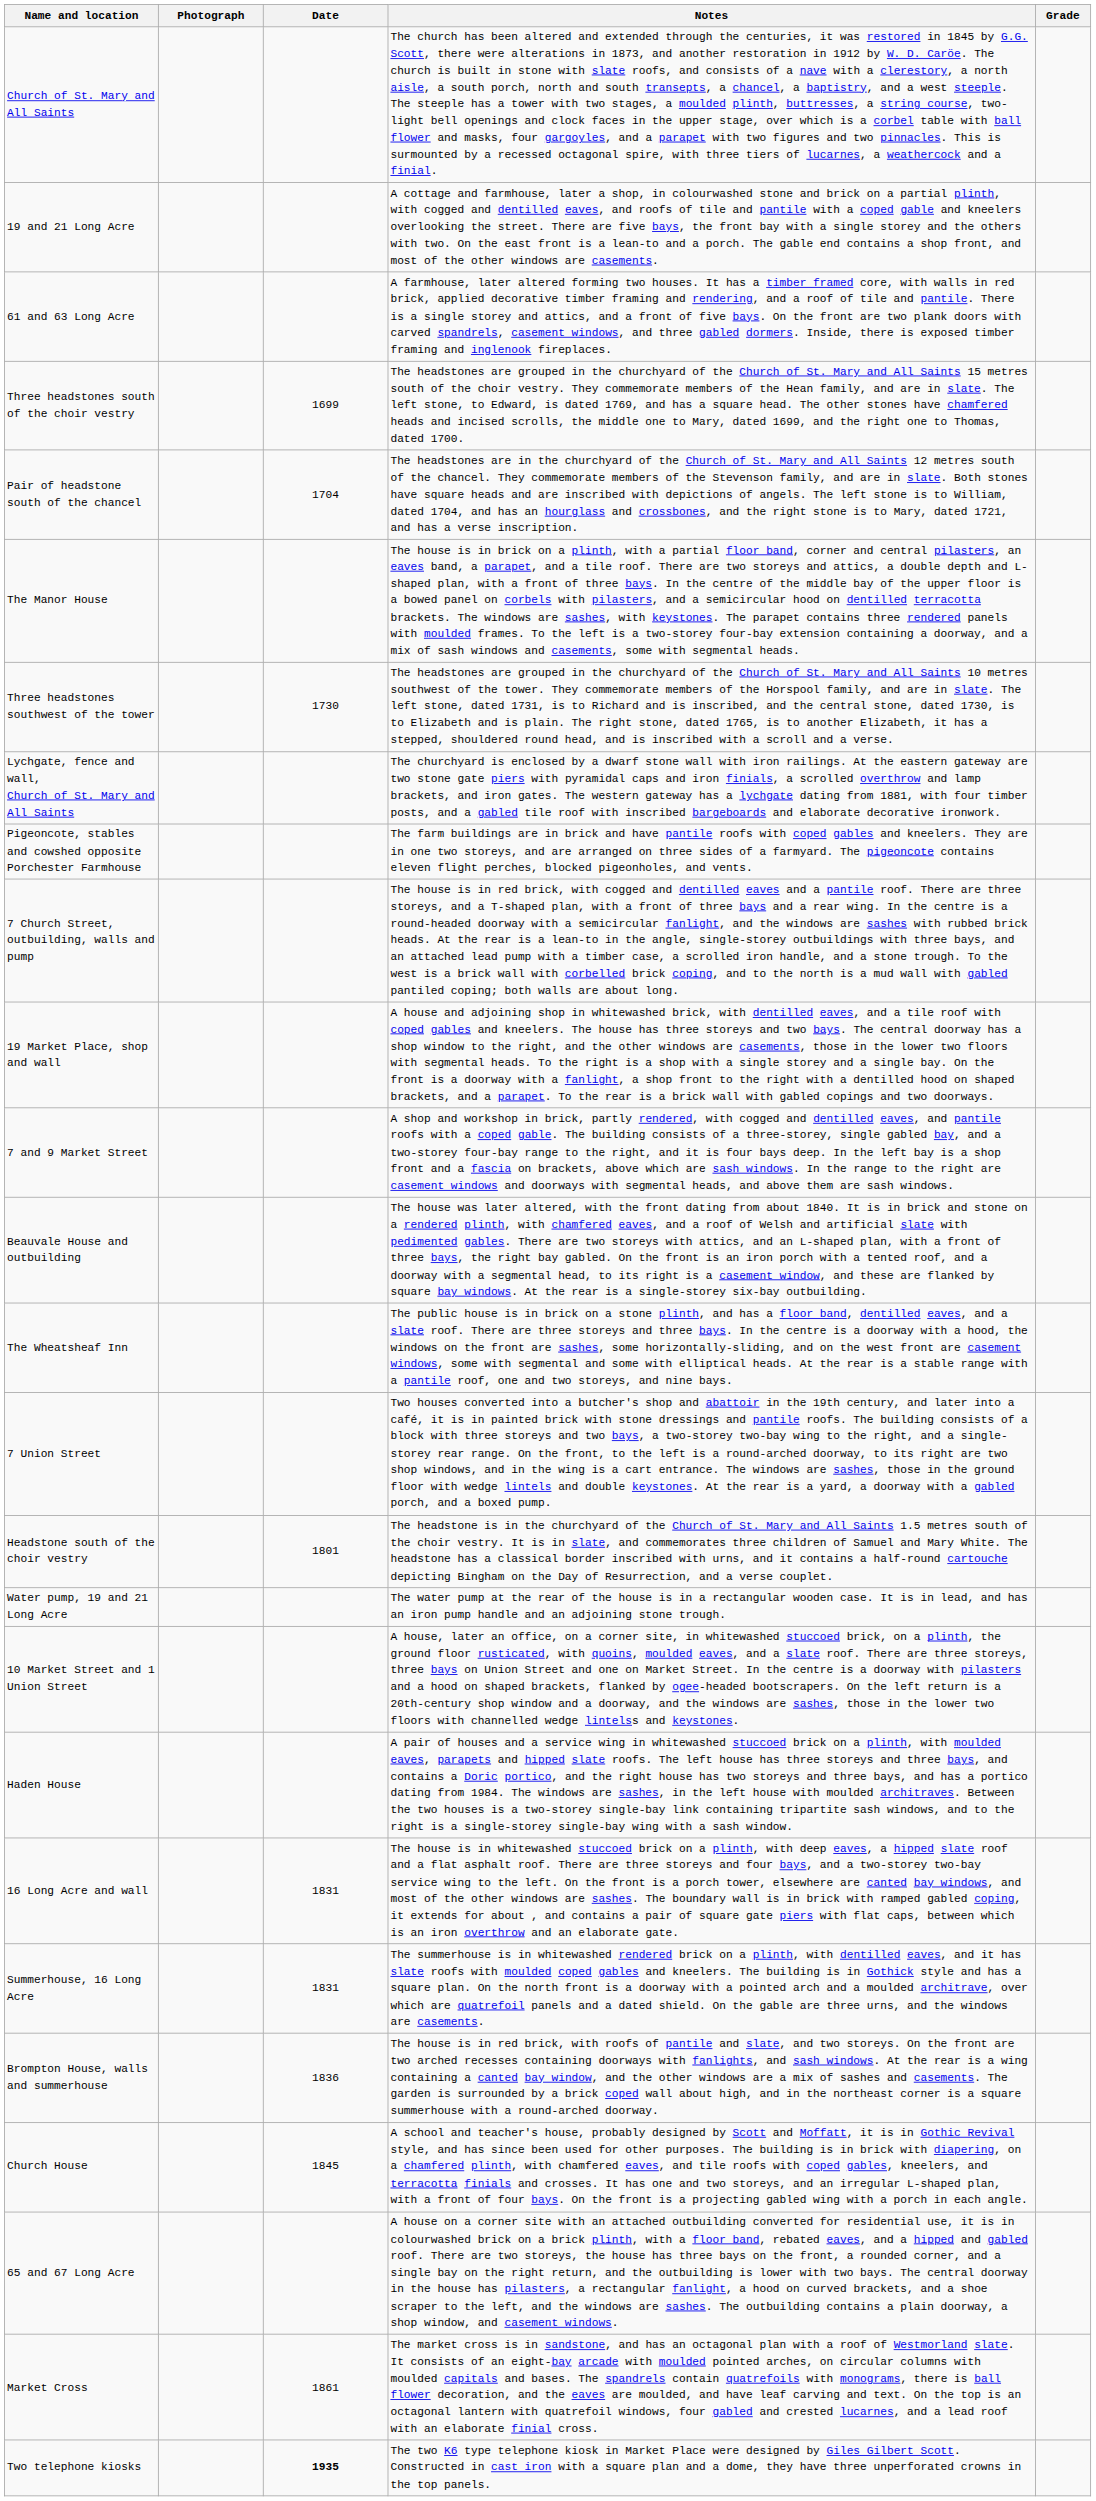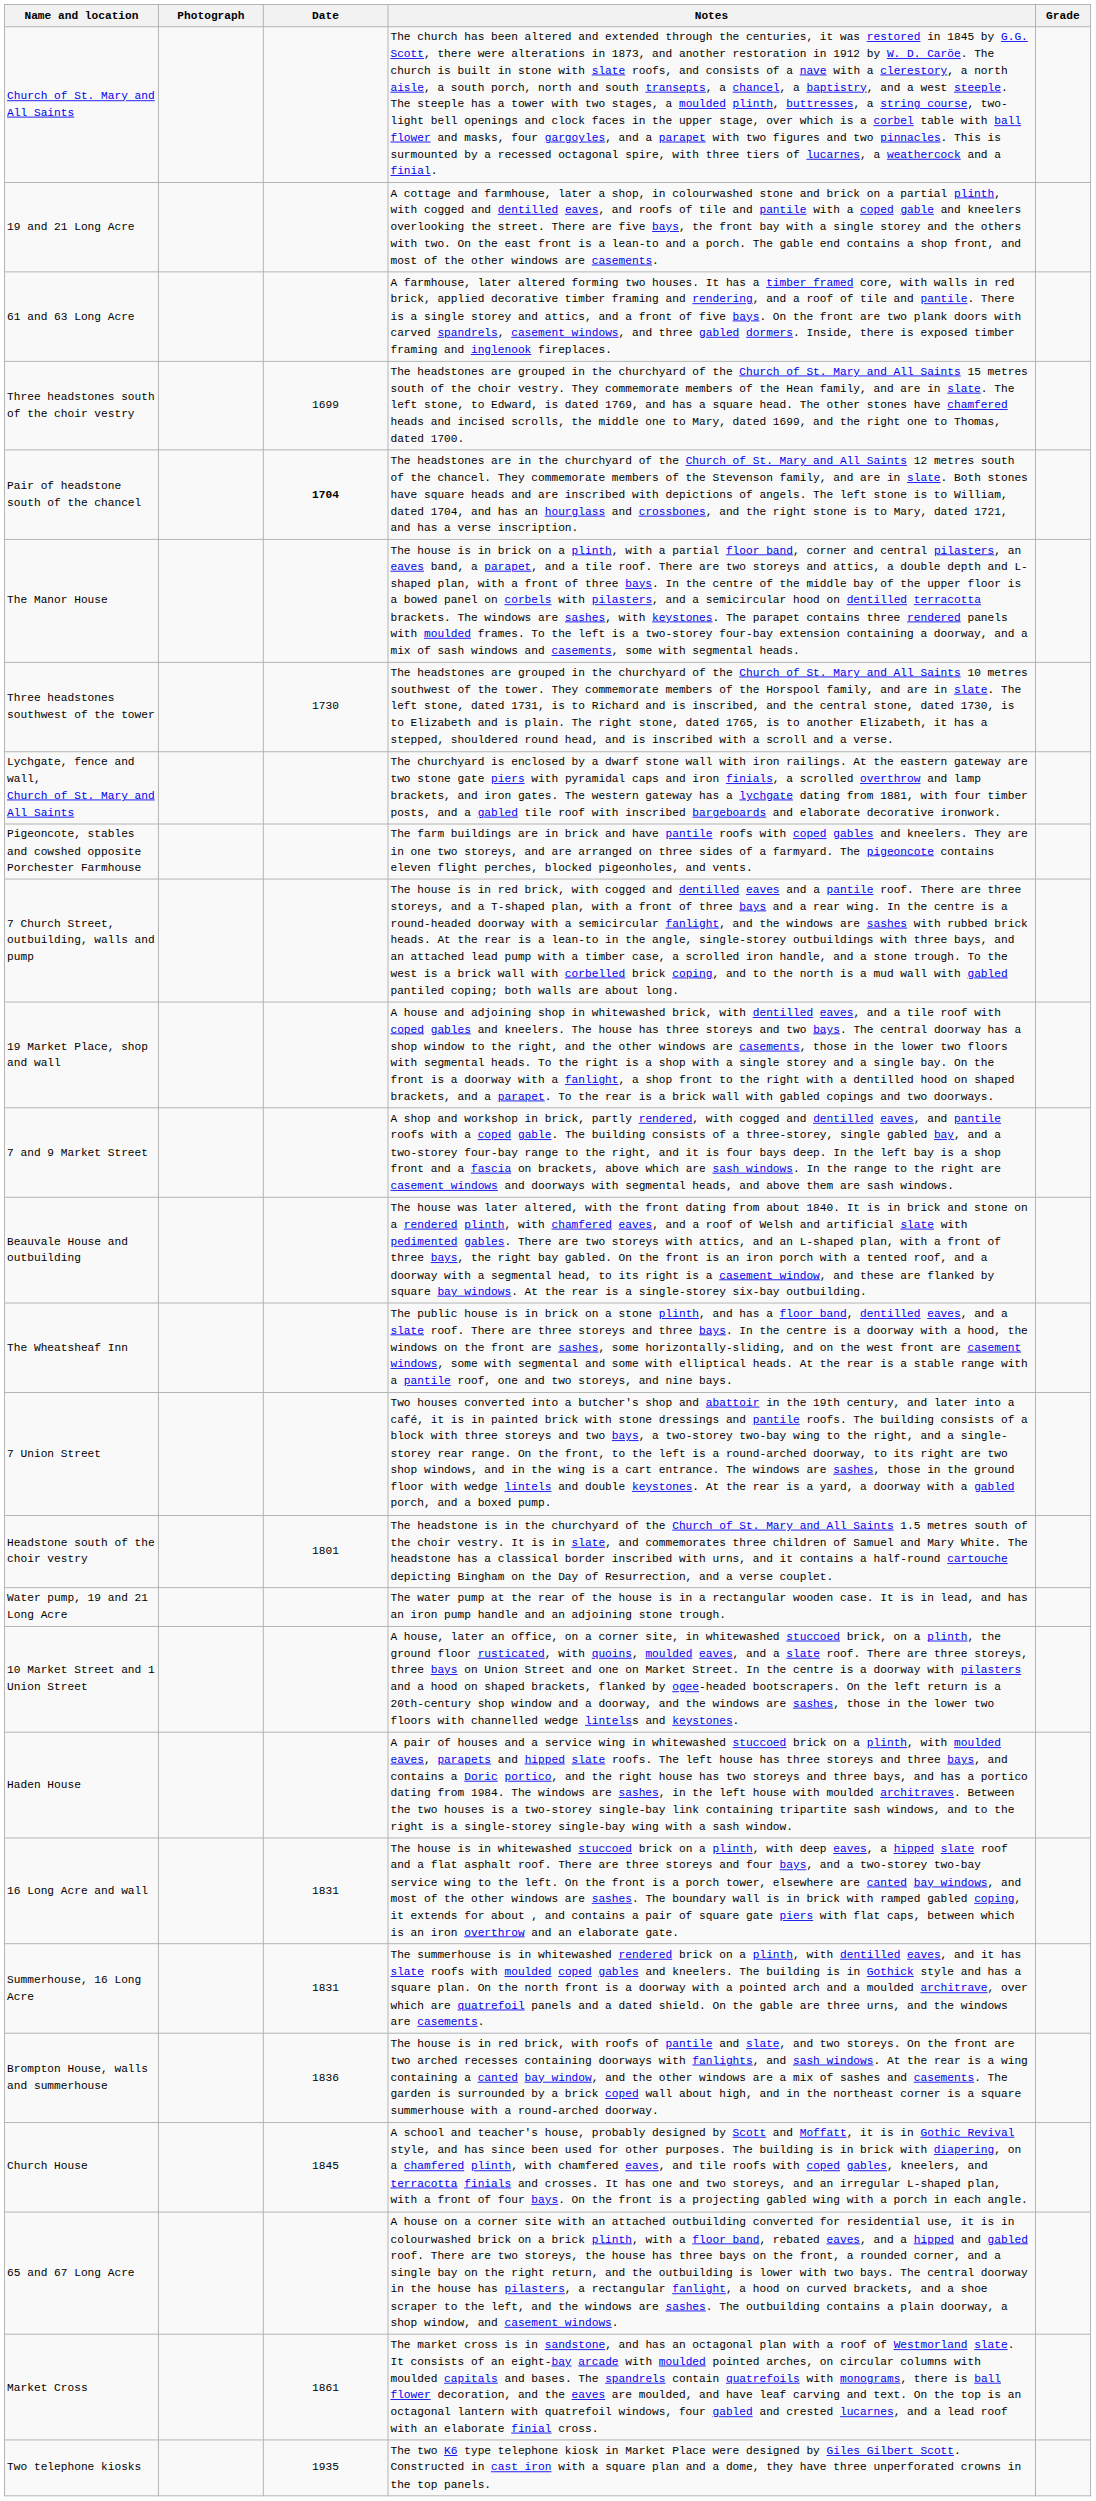(326, 495) normal -> (326, 495) bold
(326, 2468) bold -> (326, 2468) normal
